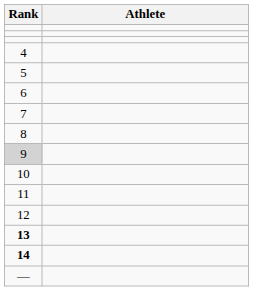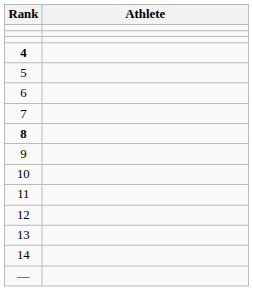(23, 52) normal -> (23, 52) bold
(23, 133) normal -> (23, 133) bold
(23, 154) lightgrey background -> (23, 154) no background
(23, 235) bold -> (23, 235) normal
(23, 255) bold -> (23, 255) normal
